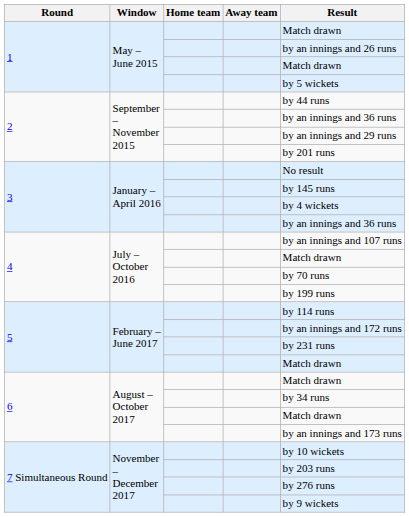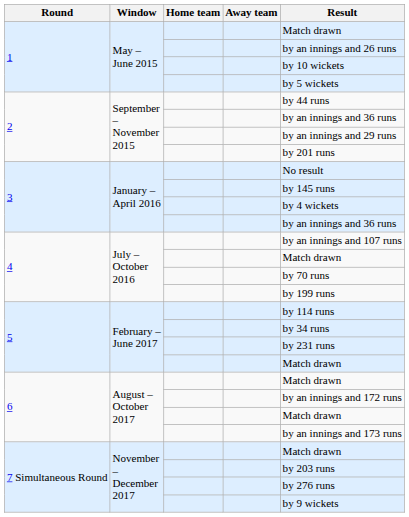(312, 65) Match drawn -> (313, 65) by 10 wickets
(342, 328) by an innings and 172 runs -> (306, 328) by 34 runs
(306, 398) by 34 runs -> (342, 398) by an innings and 172 runs
(313, 450) by 10 wickets -> (312, 450) Match drawn
